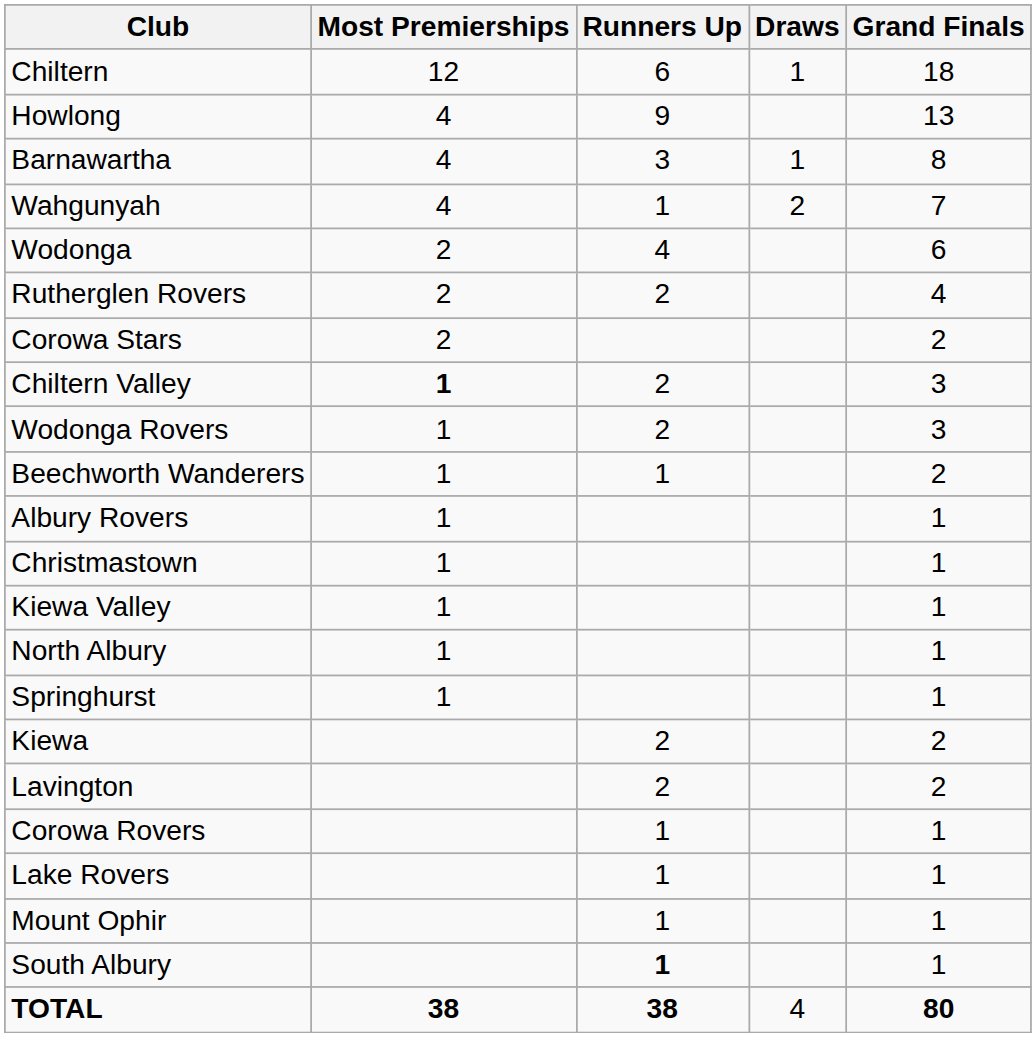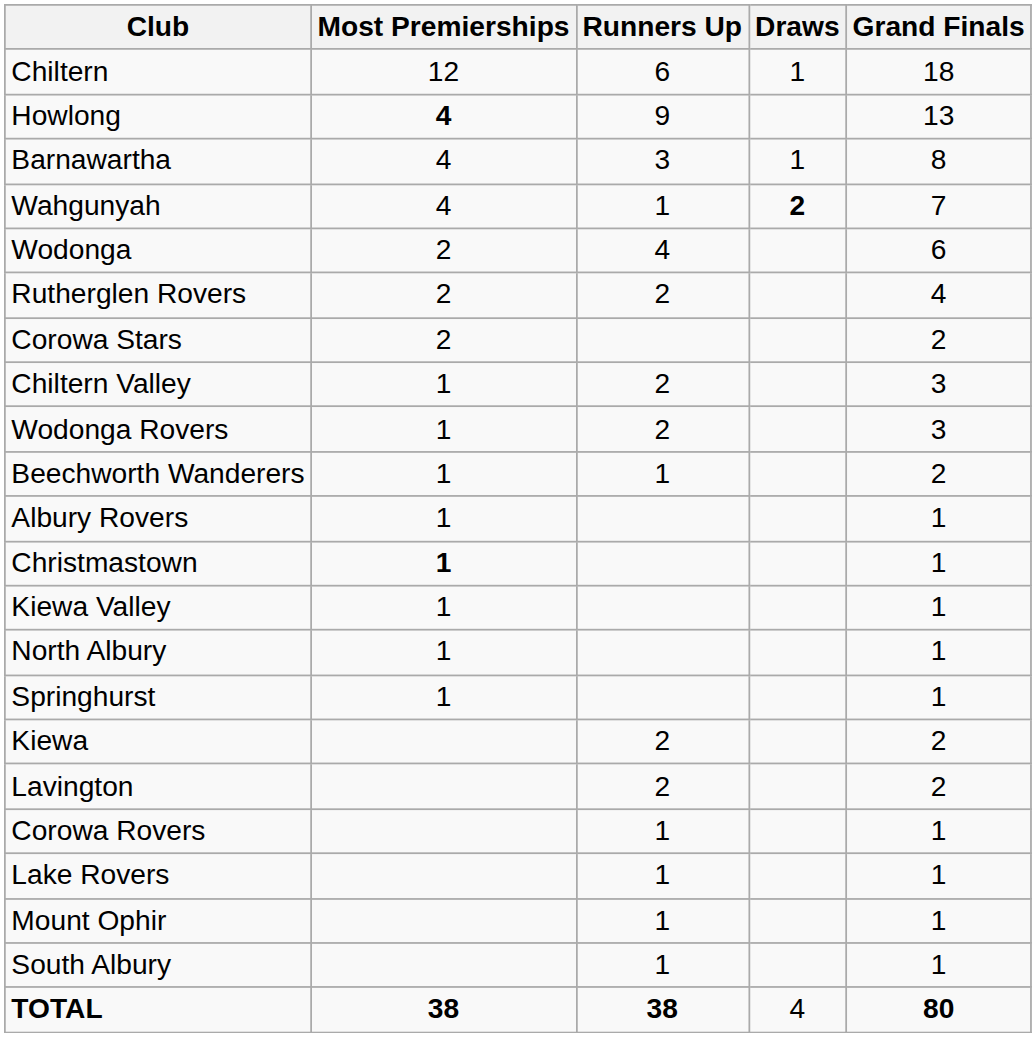(444, 116) normal -> (444, 116) bold
(797, 205) normal -> (797, 205) bold
(444, 384) bold -> (444, 384) normal
(444, 562) normal -> (444, 562) bold
(662, 964) bold -> (662, 964) normal
